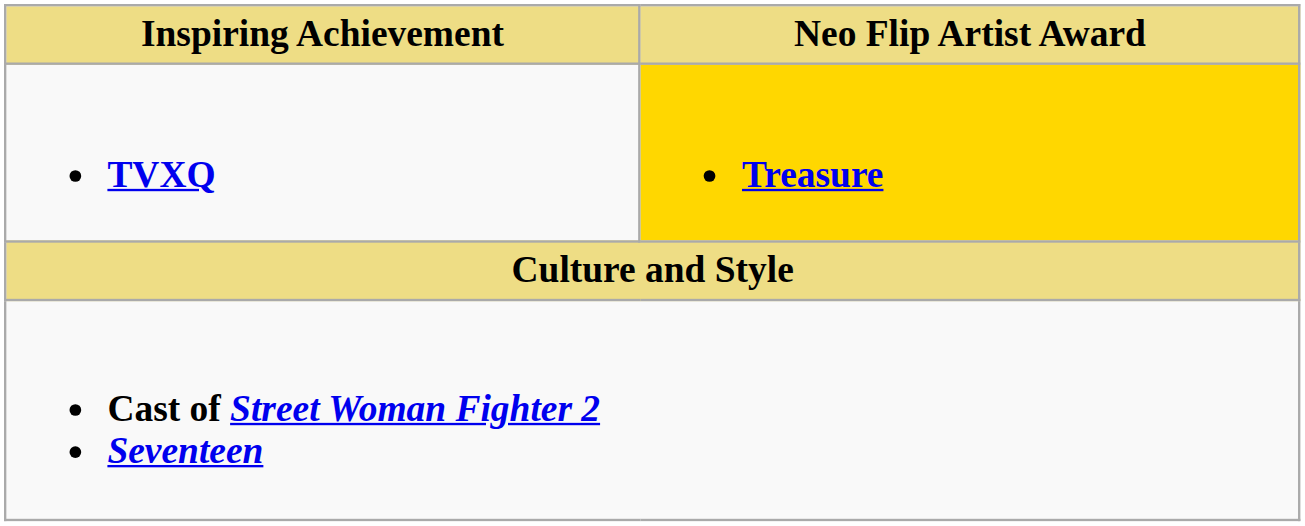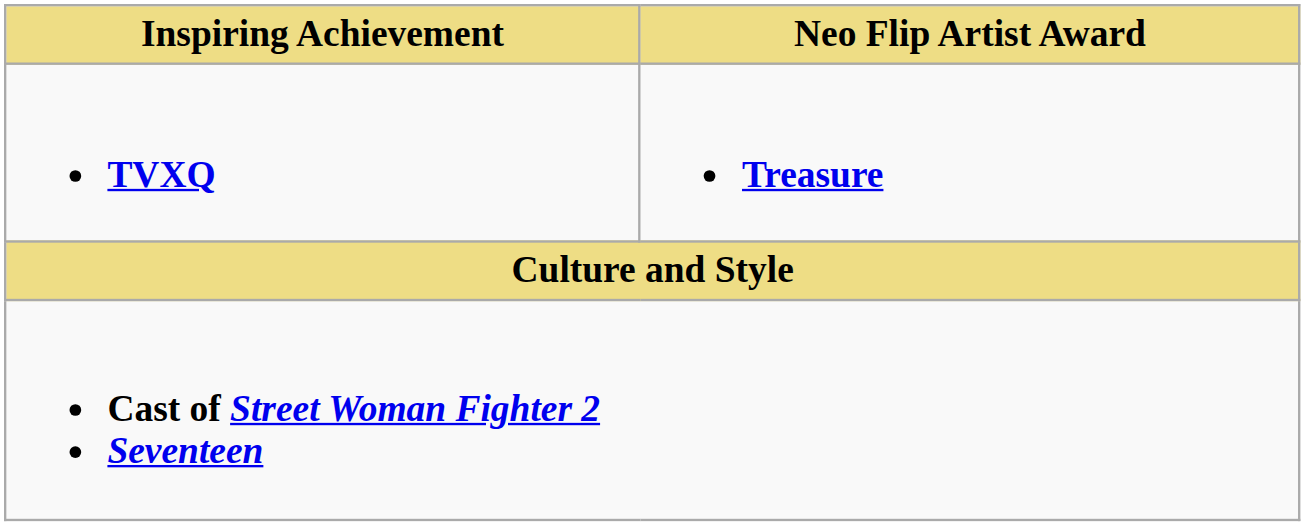(970, 174) gold background -> (970, 174) no background
